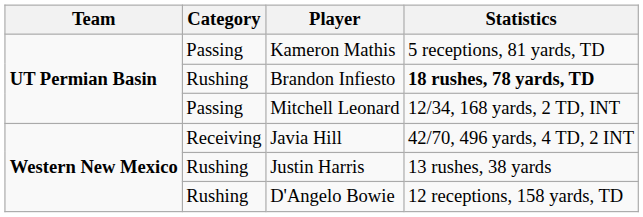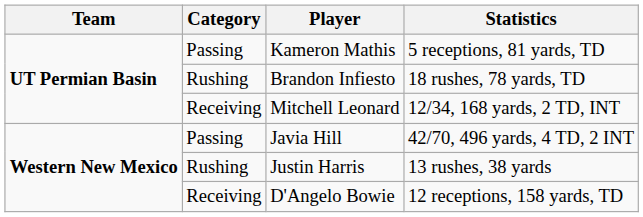(501, 78) bold -> (497, 78) normal
(215, 108) Passing -> (224, 108) Receiving
(224, 137) Receiving -> (215, 137) Passing
(217, 196) Rushing -> (224, 196) Receiving
